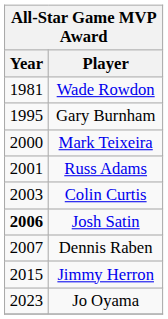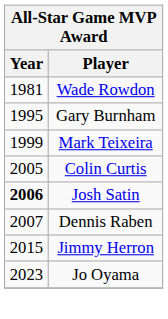(26, 142) 2000 -> (26, 142) 1999
- row: (106, 169)
(26, 195) 2003 -> (26, 169) 2005
